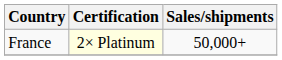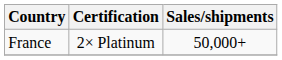(116, 42) lightyellow background -> (116, 42) no background
